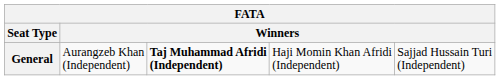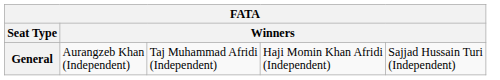(208, 58) bold -> (204, 58) normal
